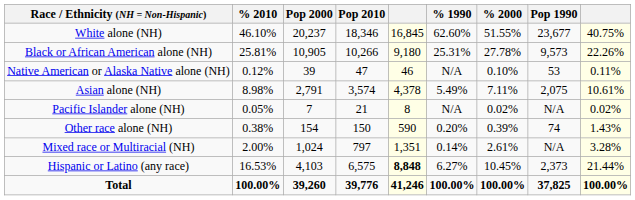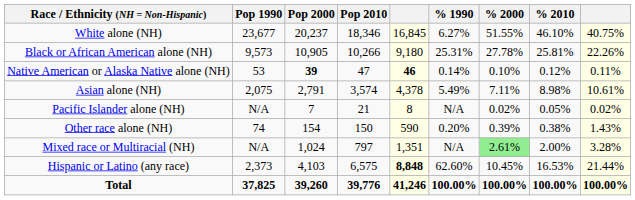columns swapped: (554, 14) <-> (258, 14)
(452, 33) 62.60% -> (454, 33) 6.27%
(309, 71) normal -> (311, 71) bold
(407, 71) normal -> (409, 71) bold
(452, 71) N/A -> (454, 71) 0.14%
(452, 147) 0.14% -> (454, 147) N/A
(502, 147) no background -> (504, 147) lightgreen background
(452, 166) 6.27% -> (454, 166) 62.60%
